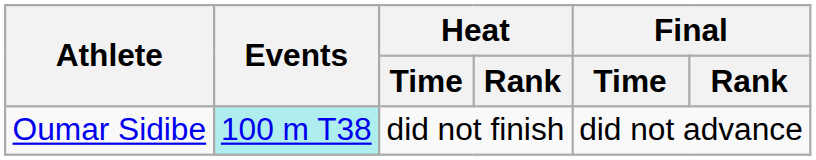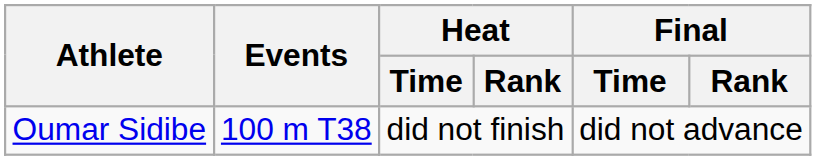(296, 131) paleturquoise background -> (296, 131) no background
